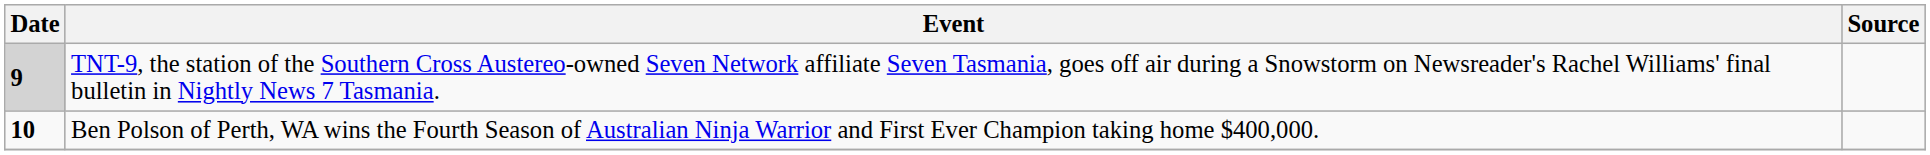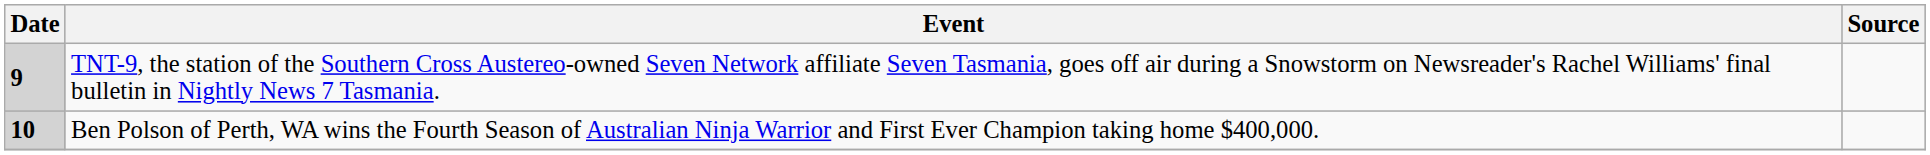(23, 129) no background -> (23, 129) lightgrey background
